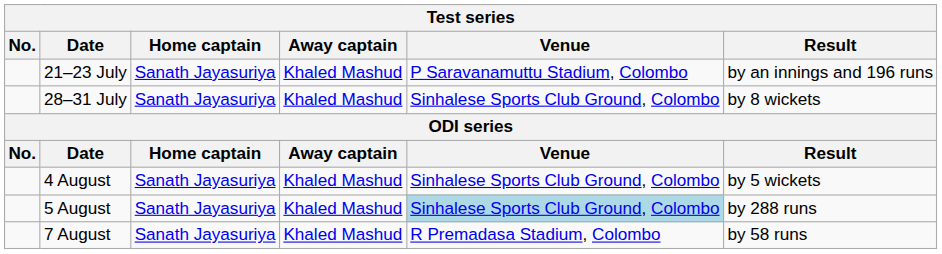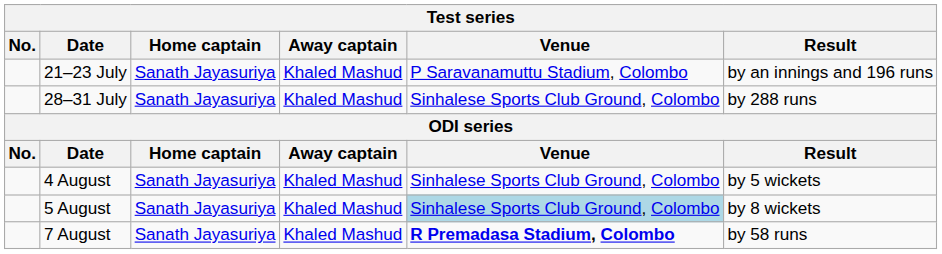(774, 99) by 8 wickets -> (772, 99) by 288 runs
(772, 208) by 288 runs -> (774, 208) by 8 wickets
(535, 235) normal -> (543, 235) bold
